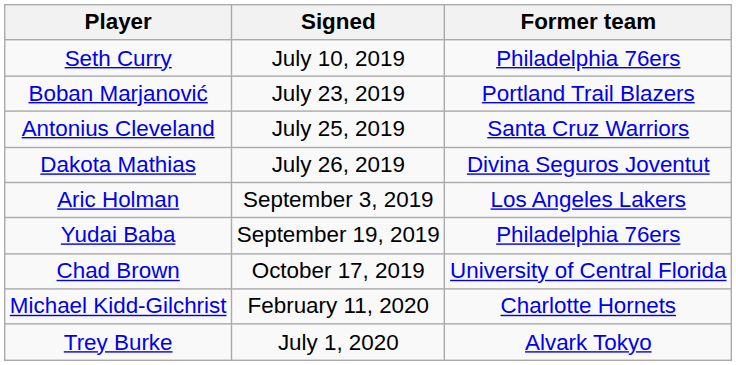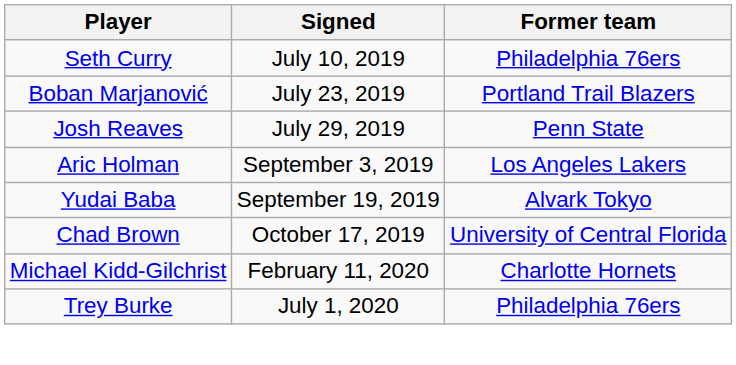- row: (118, 128)
- row: (118, 164)
+ row: (118, 128)
(588, 235) Philadelphia 76ers -> (588, 199) Alvark Tokyo
(588, 341) Alvark Tokyo -> (588, 306) Philadelphia 76ers
